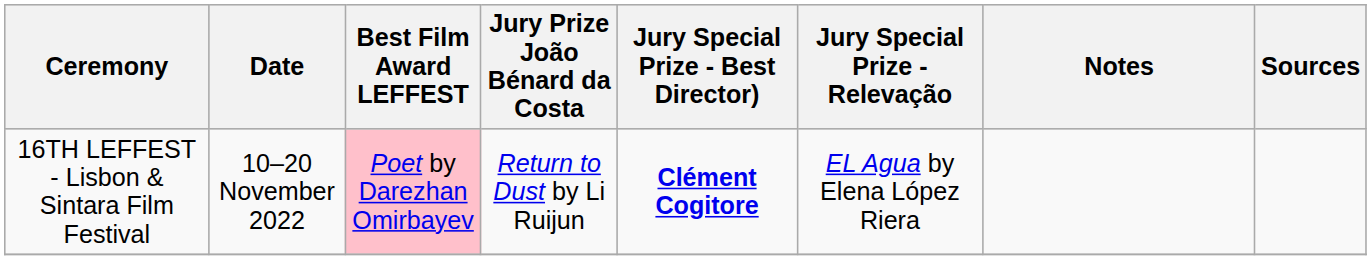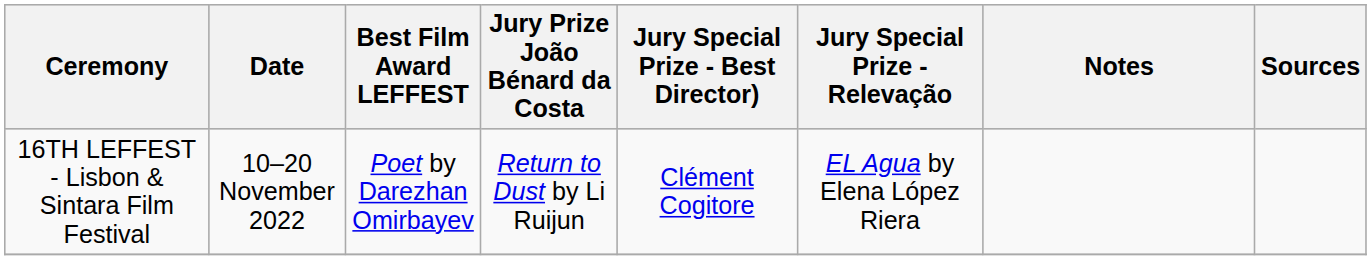(413, 191) pink background -> (413, 191) no background
(707, 191) bold -> (707, 191) normal
